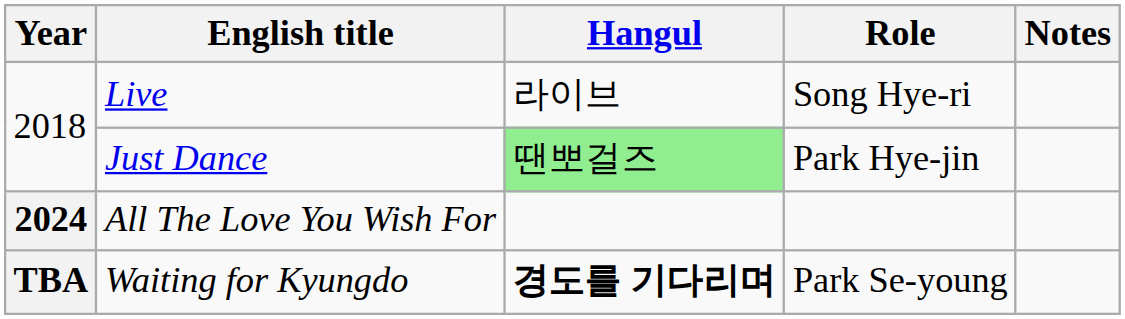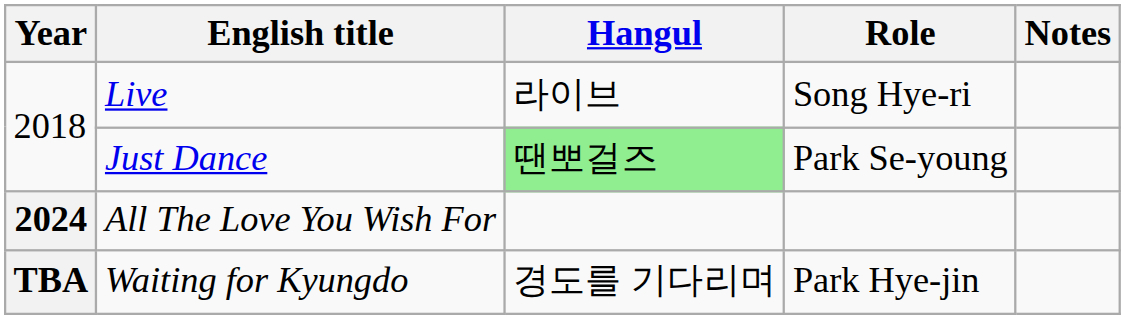(886, 158) Park Hye-jin -> (900, 158) Park Se-young
(644, 279) bold -> (644, 279) normal
(900, 280) Park Se-young -> (886, 280) Park Hye-jin
